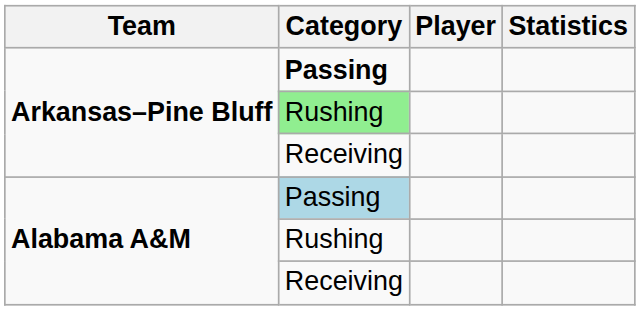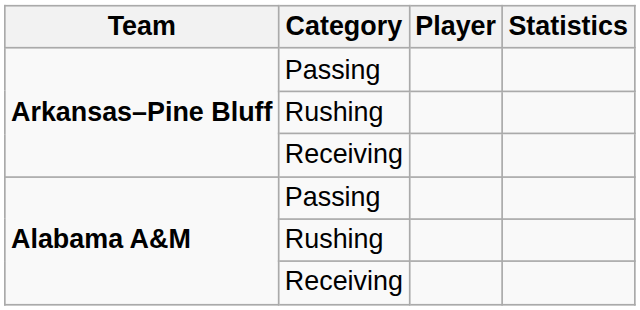(336, 69) bold -> (333, 69) normal
(334, 111) lightgreen background -> (334, 111) no background
(333, 197) lightblue background -> (333, 197) no background
